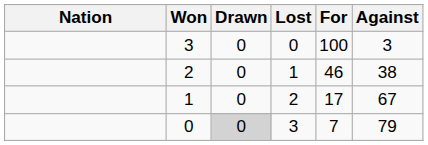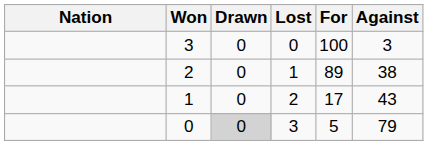(334, 72) 46 -> (334, 72) 89
(387, 99) 67 -> (387, 99) 43
(334, 126) 7 -> (334, 126) 5
